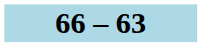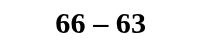(101, 22) lightblue background -> (101, 22) no background
